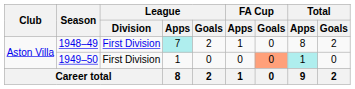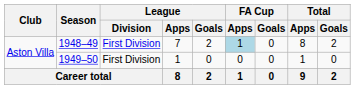(178, 44) paleturquoise background -> (178, 44) no background
(240, 44) no background -> (240, 44) lightblue background
(271, 60) lightsalmon background -> (271, 60) no background
(303, 60) paleturquoise background -> (303, 60) no background
